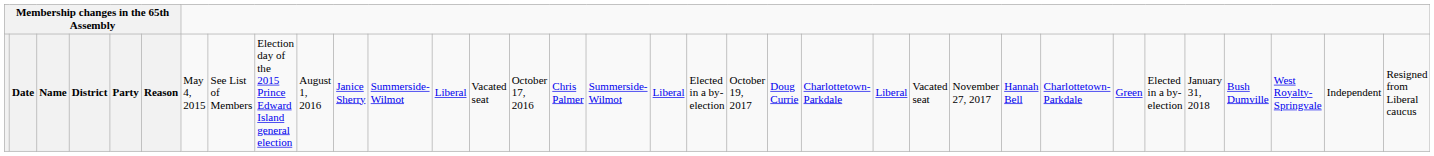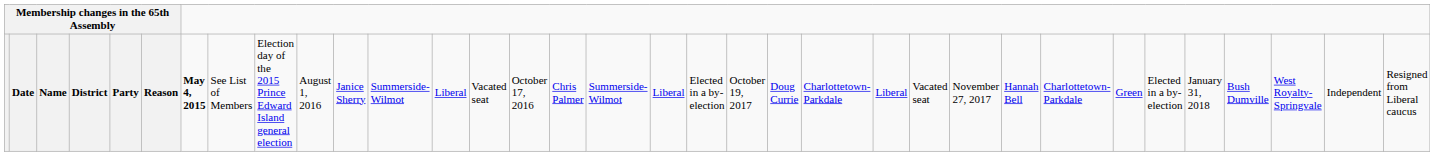(194, 92) normal -> (194, 92) bold
